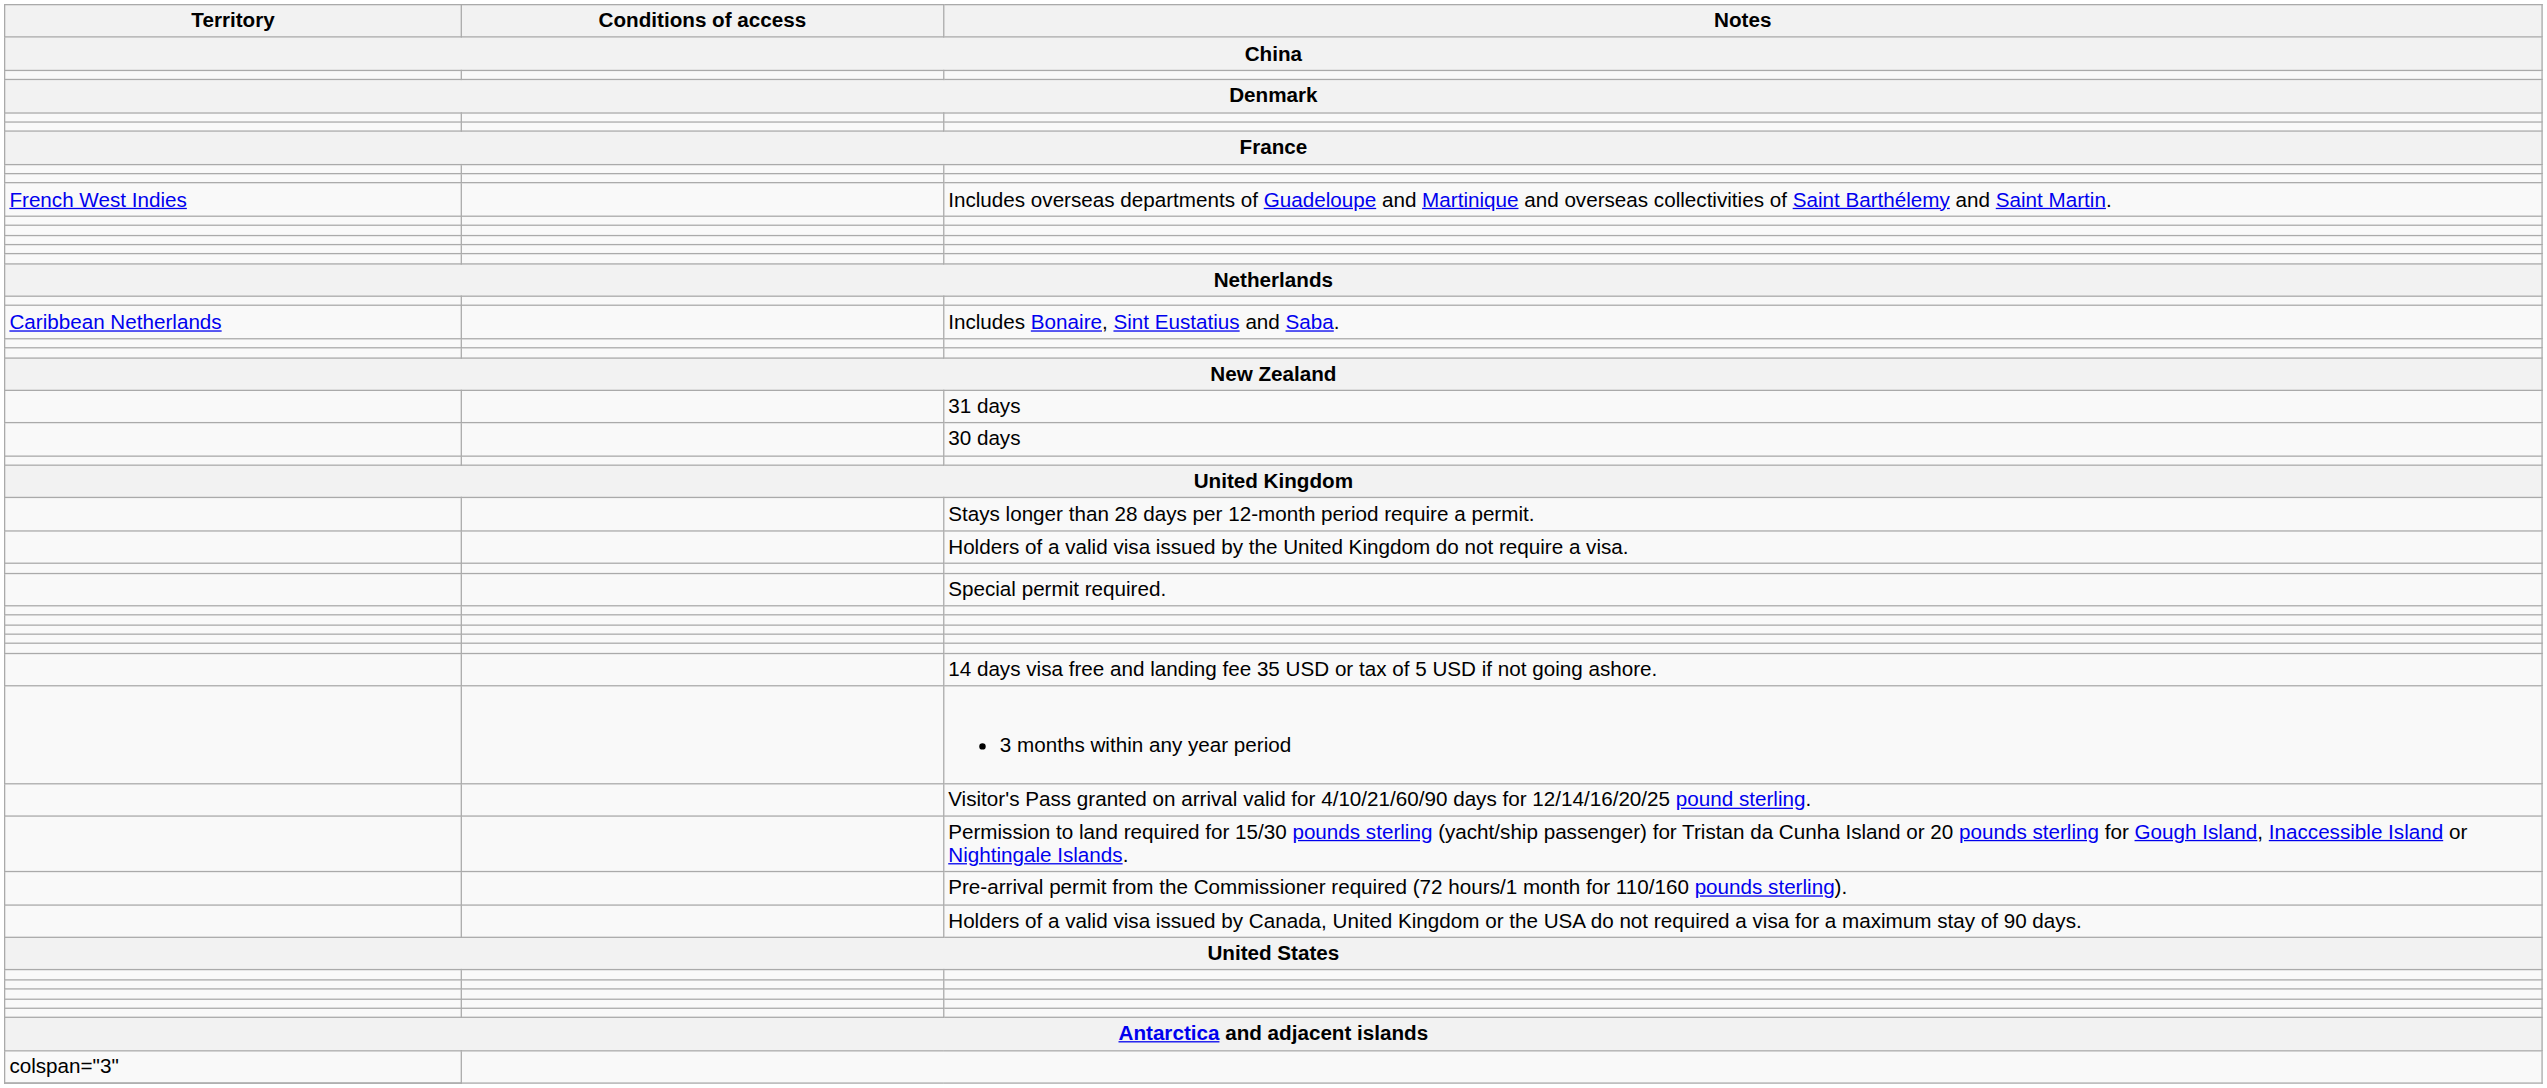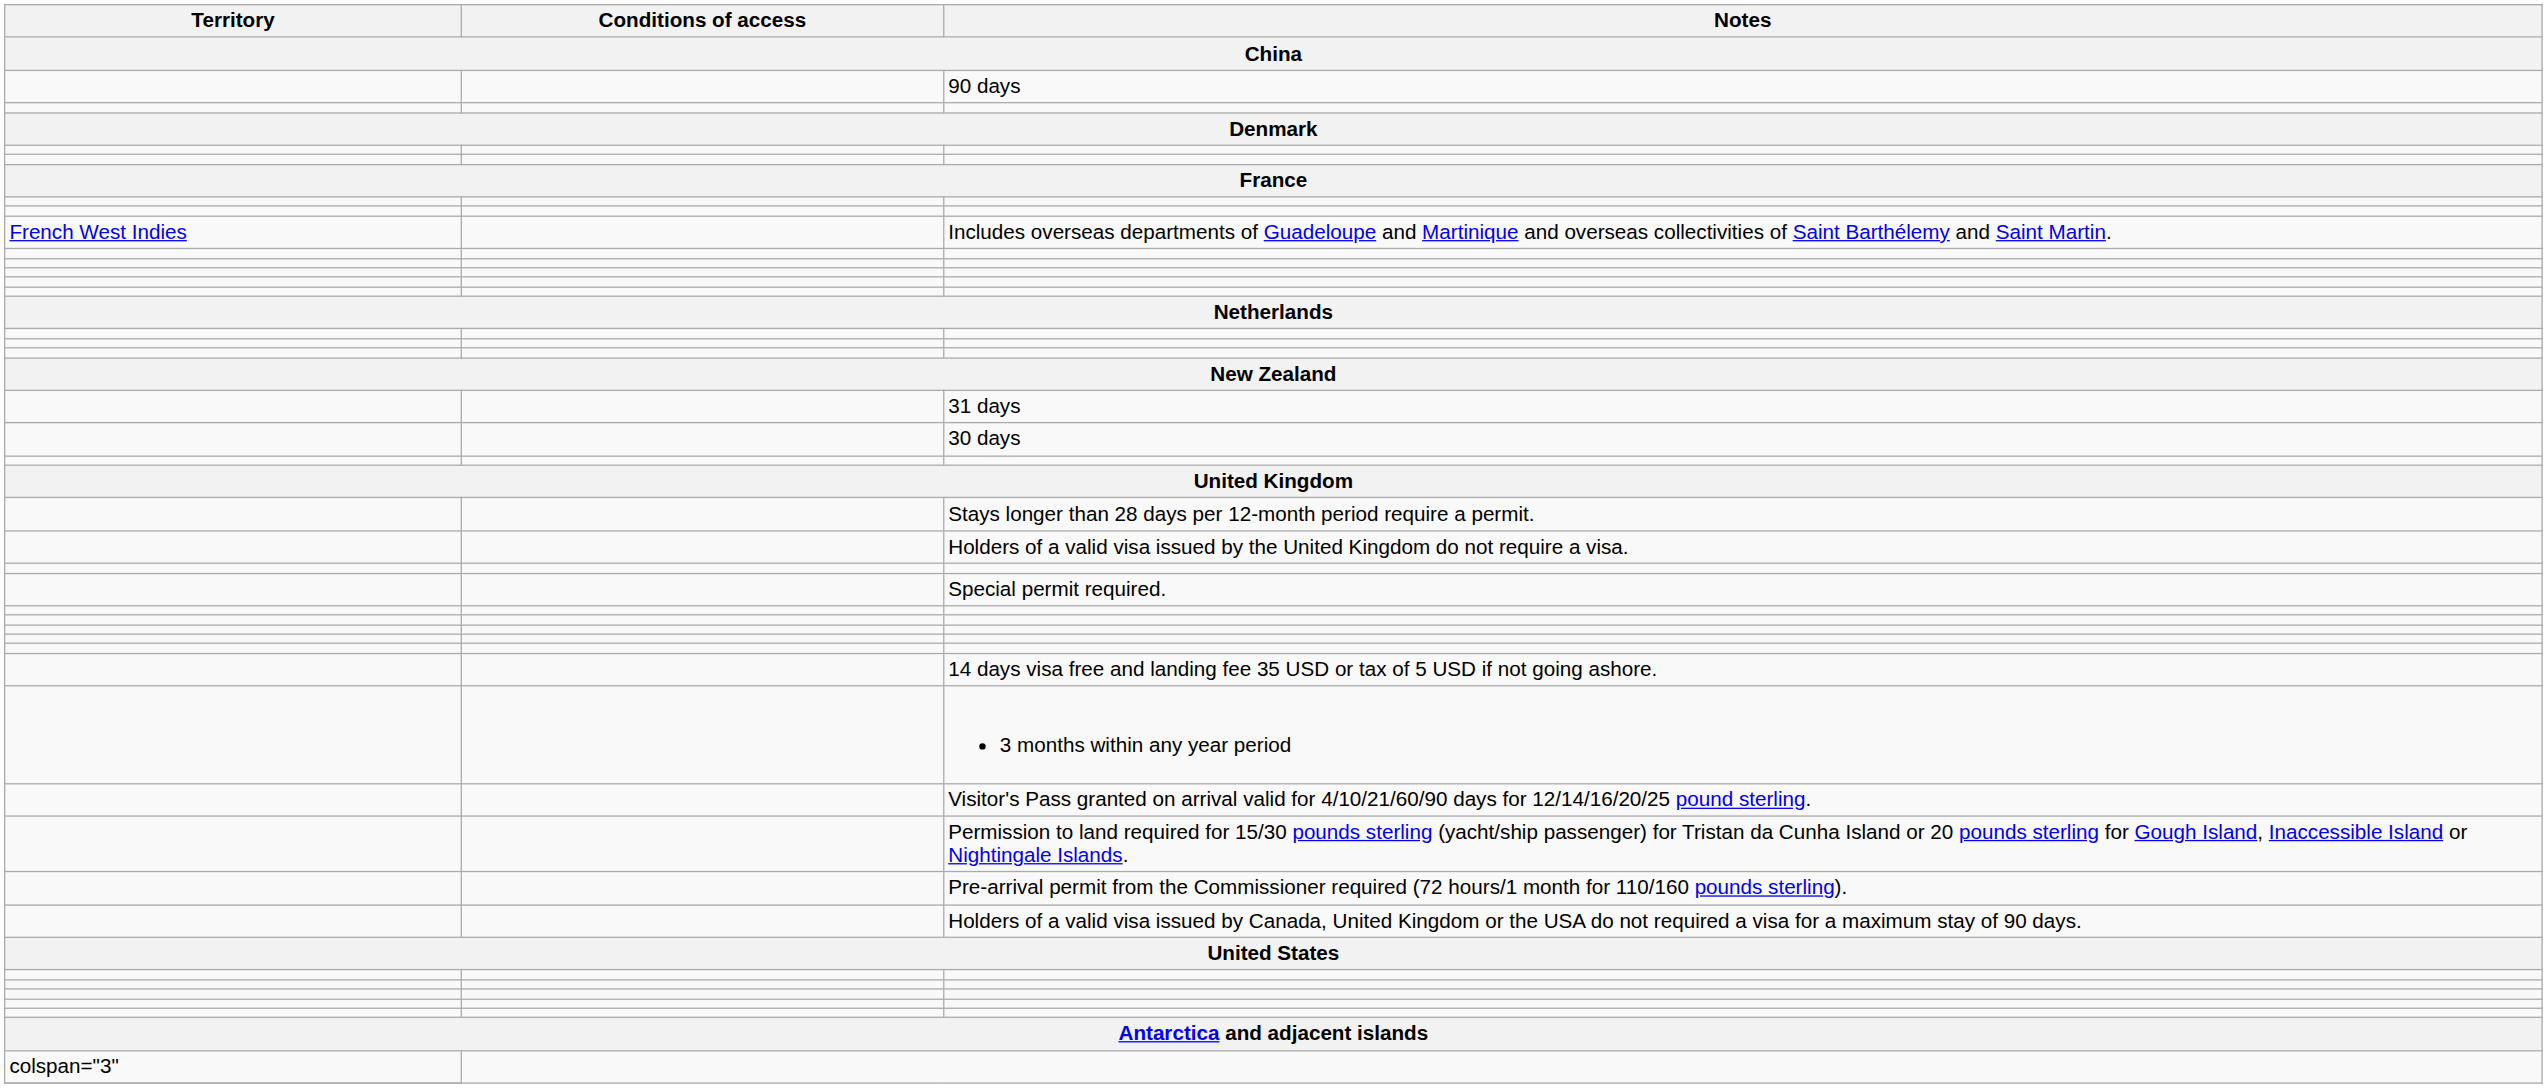+ row: (233, 86)
- row: (116, 321)
